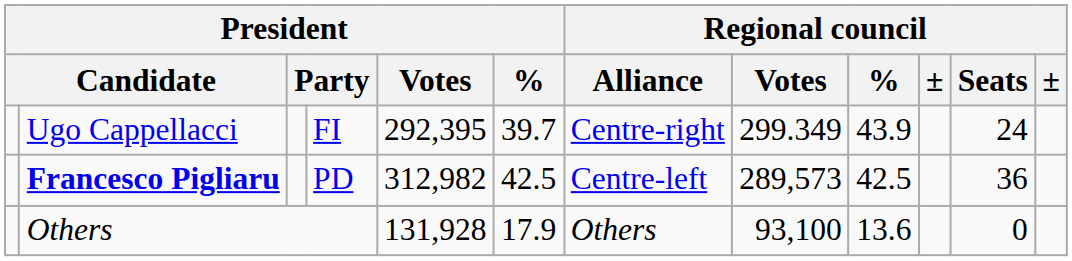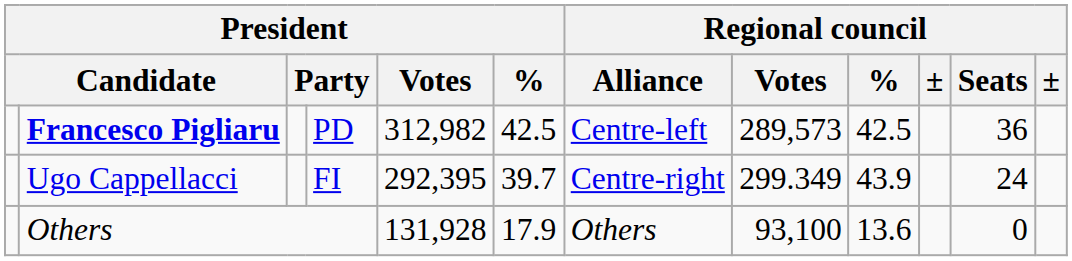rows swapped: (153, 179) <-> (132, 129)
